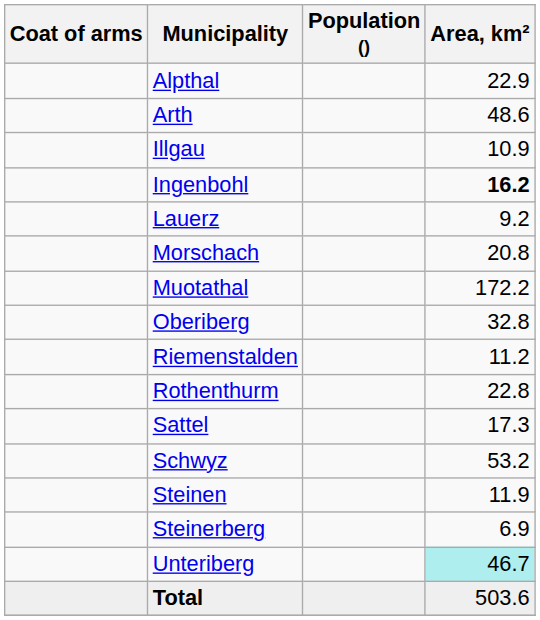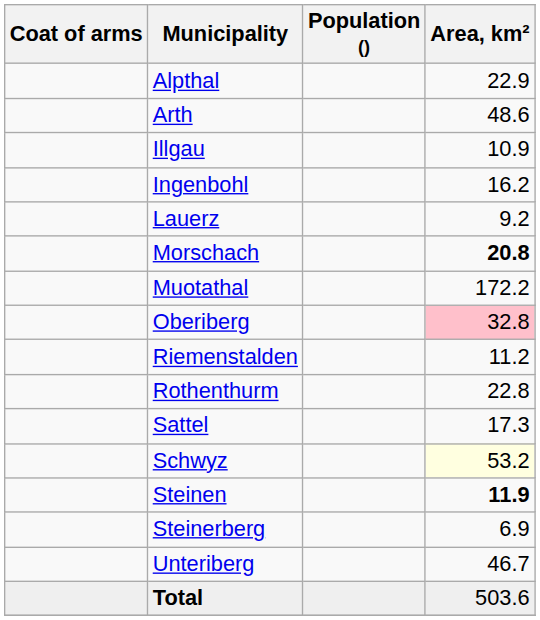(508, 184) bold -> (508, 184) normal
(508, 253) normal -> (508, 253) bold
(508, 322) no background -> (508, 322) pink background
(508, 460) no background -> (508, 460) lightyellow background
(509, 494) normal -> (509, 494) bold
(508, 563) paleturquoise background -> (508, 563) no background
